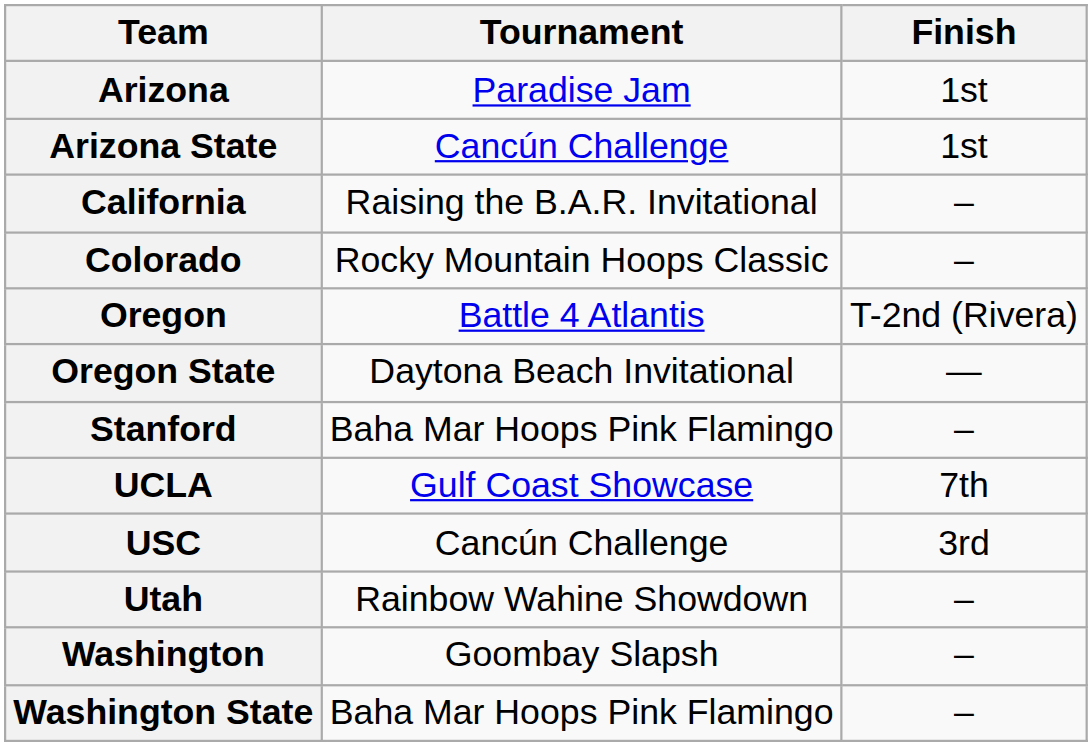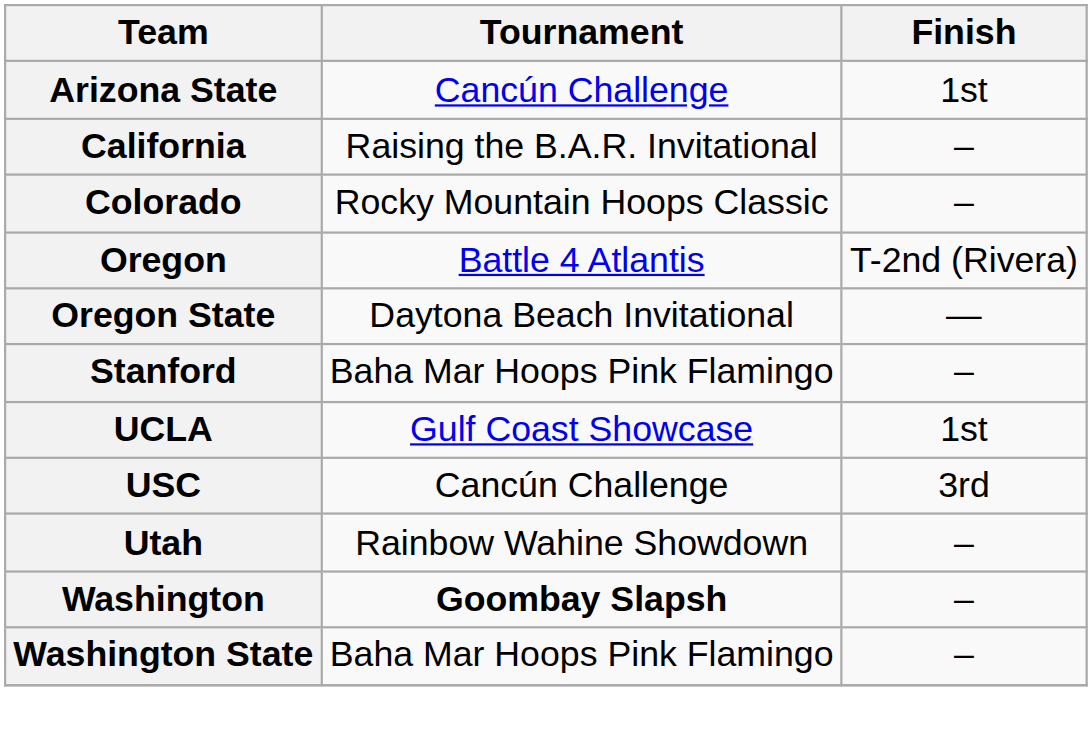- row: (163, 89)
(964, 485) 7th -> (964, 428) 1st
(582, 655) normal -> (582, 598) bold
